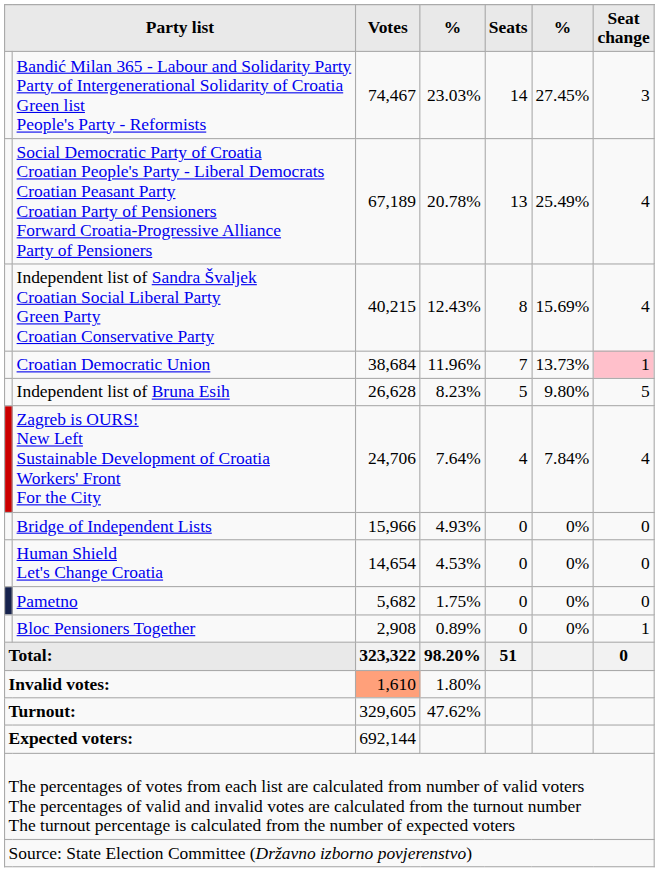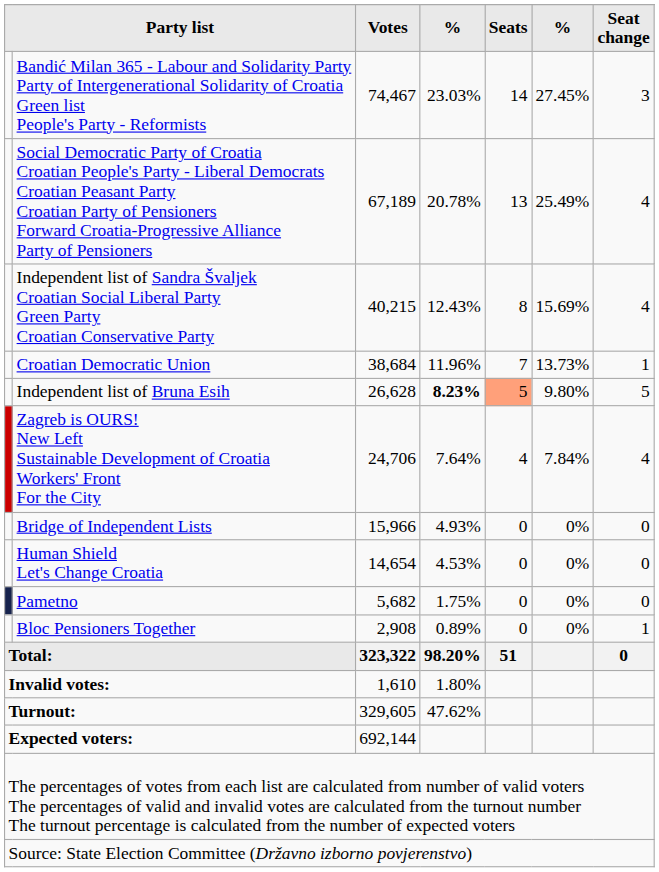(645, 364) pink background -> (645, 364) no background
(458, 392) normal -> (457, 392) bold
(523, 392) no background -> (523, 392) lightsalmon background
(396, 683) lightsalmon background -> (396, 683) no background
